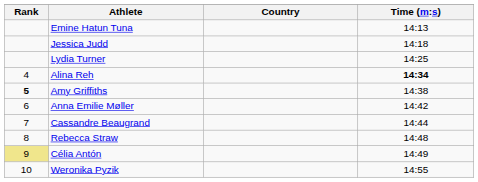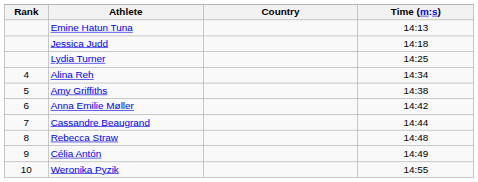(416, 75) bold -> (416, 75) normal
(26, 91) bold -> (26, 91) normal
(26, 153) khaki background -> (26, 153) no background
